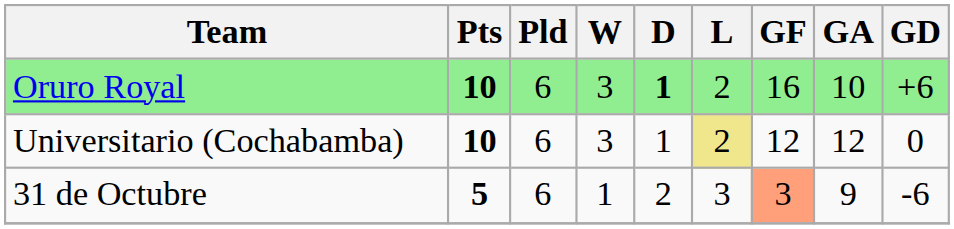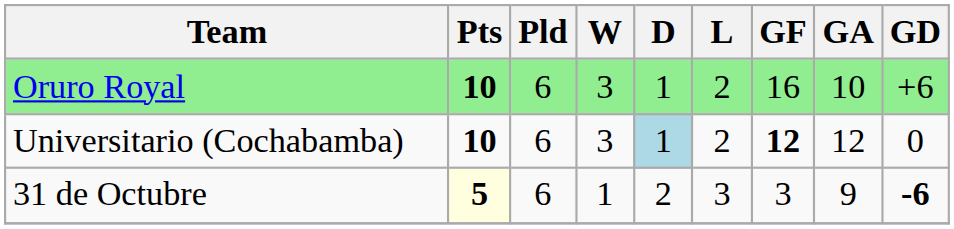(663, 85) bold -> (663, 85) normal
(663, 140) no background -> (663, 140) lightblue background
(722, 140) khaki background -> (722, 140) no background
(783, 140) normal -> (783, 140) bold
(480, 194) no background -> (480, 194) lightyellow background
(783, 194) lightsalmon background -> (783, 194) no background
(915, 194) normal -> (915, 194) bold
